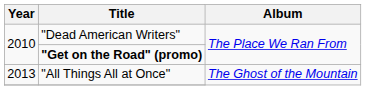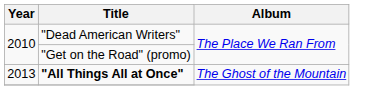(122, 54) bold -> (116, 54) normal
(106, 74) normal -> (112, 74) bold
